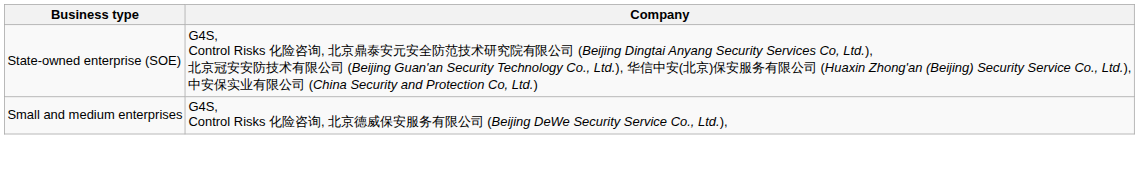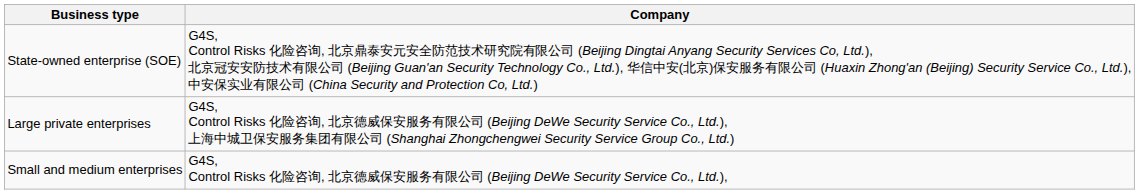+ row: (79, 123)
